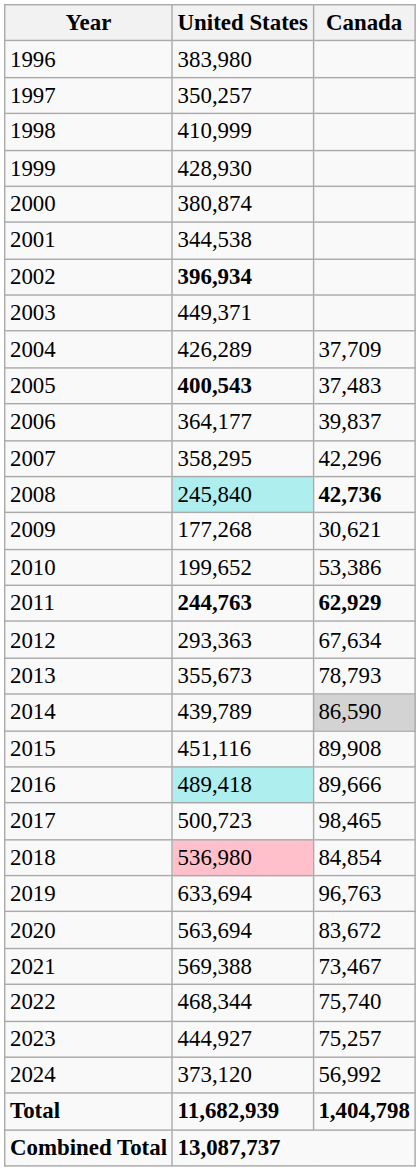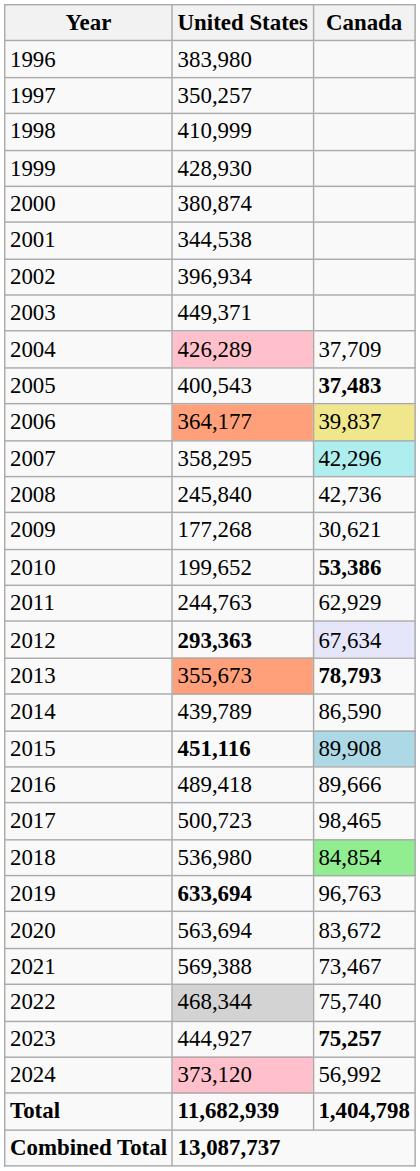(215, 276) bold -> (215, 276) normal
(215, 349) no background -> (215, 349) pink background
(215, 385) bold -> (215, 385) normal
(350, 385) normal -> (350, 385) bold
(215, 421) no background -> (215, 421) lightsalmon background
(350, 421) no background -> (350, 421) khaki background
(350, 458) no background -> (350, 458) paleturquoise background
(215, 494) paleturquoise background -> (215, 494) no background
(350, 494) bold -> (350, 494) normal
(350, 566) normal -> (350, 566) bold
(215, 603) bold -> (215, 603) normal
(350, 603) bold -> (350, 603) normal
(215, 639) normal -> (215, 639) bold
(350, 639) no background -> (350, 639) lavender background
(215, 675) no background -> (215, 675) lightsalmon background
(350, 675) normal -> (350, 675) bold
(350, 712) lightgrey background -> (350, 712) no background
(214, 748) normal -> (214, 748) bold
(350, 748) no background -> (350, 748) lightblue background
(215, 784) paleturquoise background -> (215, 784) no background
(215, 857) pink background -> (215, 857) no background
(350, 857) no background -> (350, 857) lightgreen background
(215, 893) normal -> (215, 893) bold
(215, 1002) no background -> (215, 1002) lightgrey background
(350, 1038) normal -> (350, 1038) bold
(215, 1074) no background -> (215, 1074) pink background
